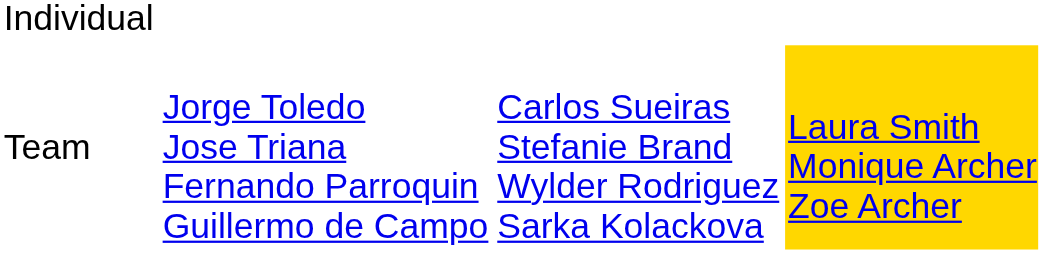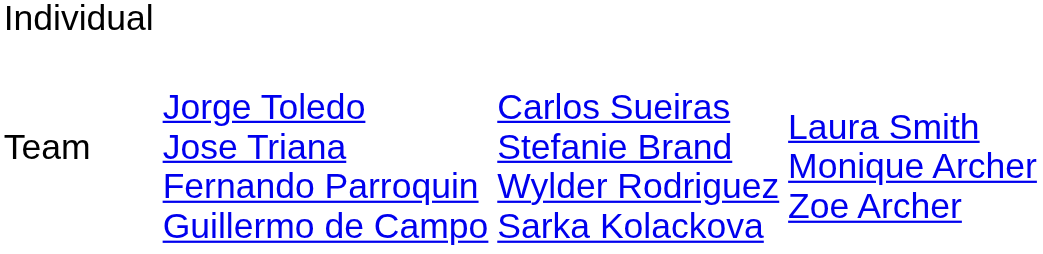(913, 166) gold background -> (913, 166) no background
